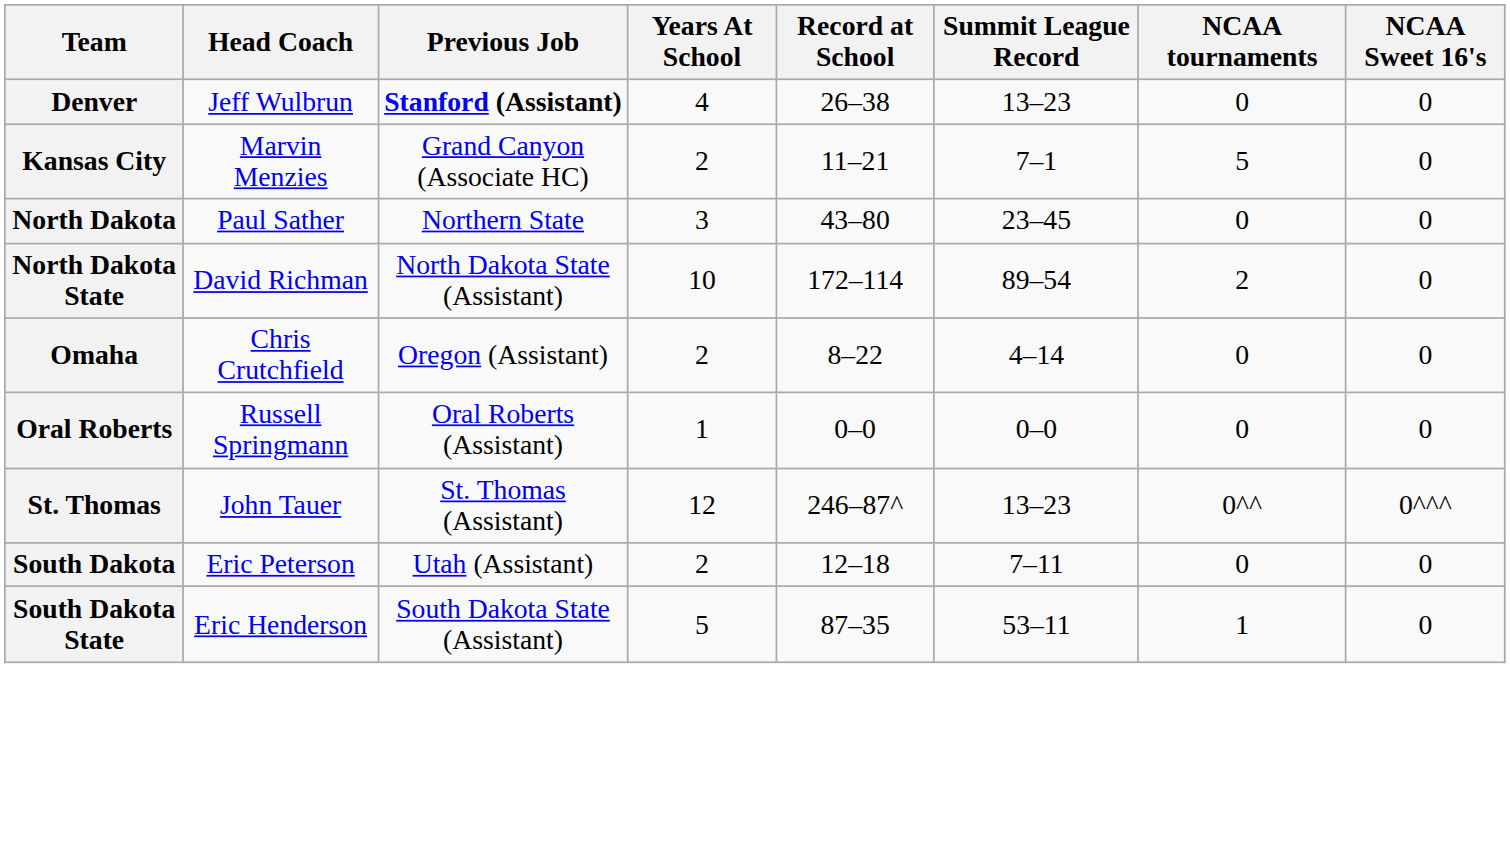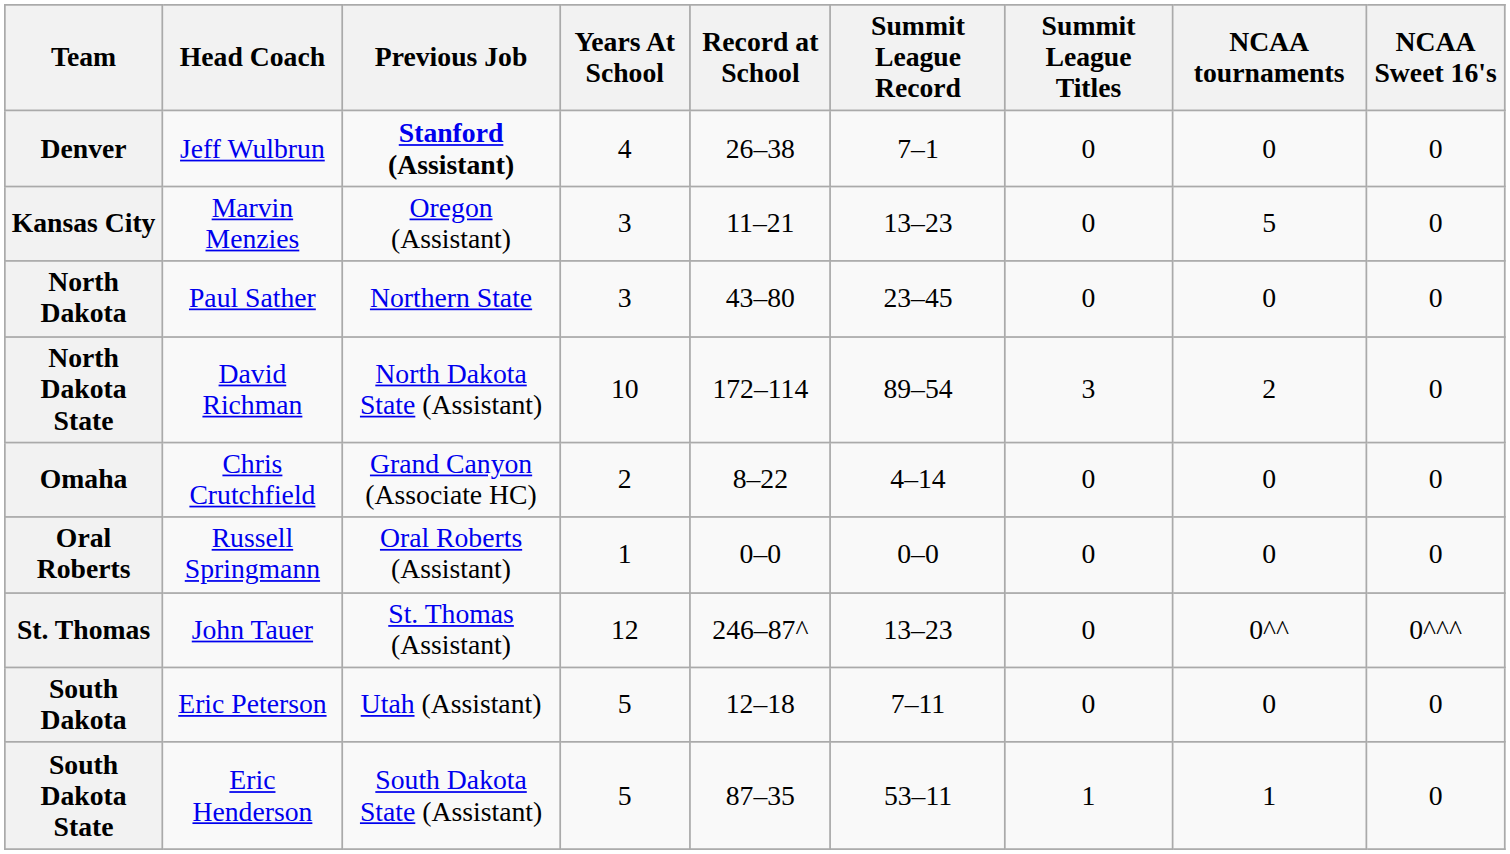+ column: (1089, 57)
(1036, 101) 13–23 -> (918, 148) 7–1
(503, 160) Grand Canyon (Associate HC) -> (451, 223) Oregon (Assistant)
(702, 160) 2 -> (625, 223) 3
(1036, 160) 7–1 -> (918, 223) 13–23
(503, 354) Oregon (Assistant) -> (451, 479) Grand Canyon (Associate HC)
(702, 564) 2 -> (625, 704) 5
